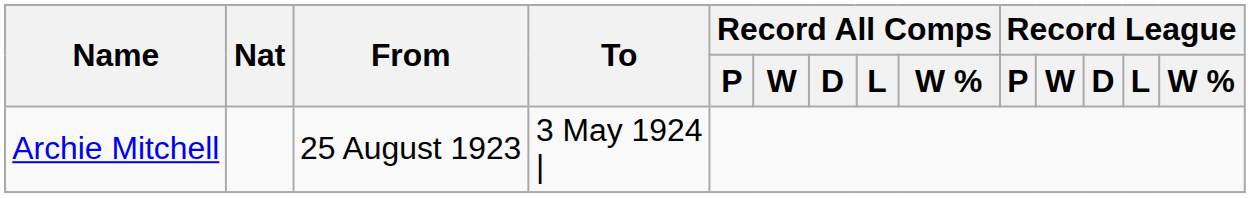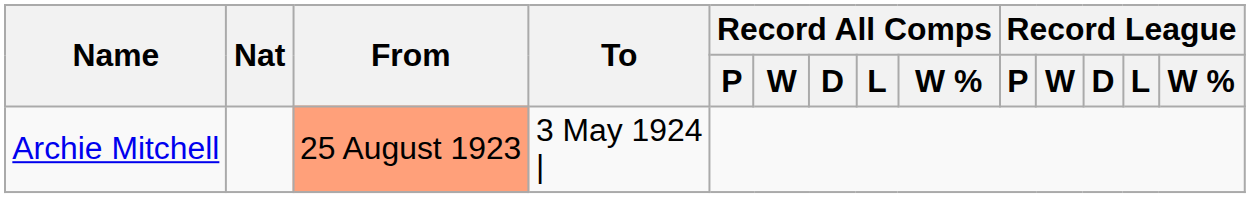(411, 148) no background -> (411, 148) lightsalmon background
